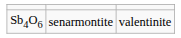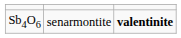(145, 21) normal -> (145, 21) bold
